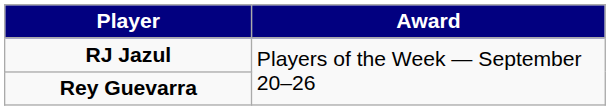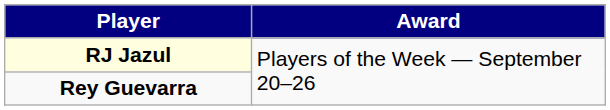(128, 54) no background -> (128, 54) lightyellow background
